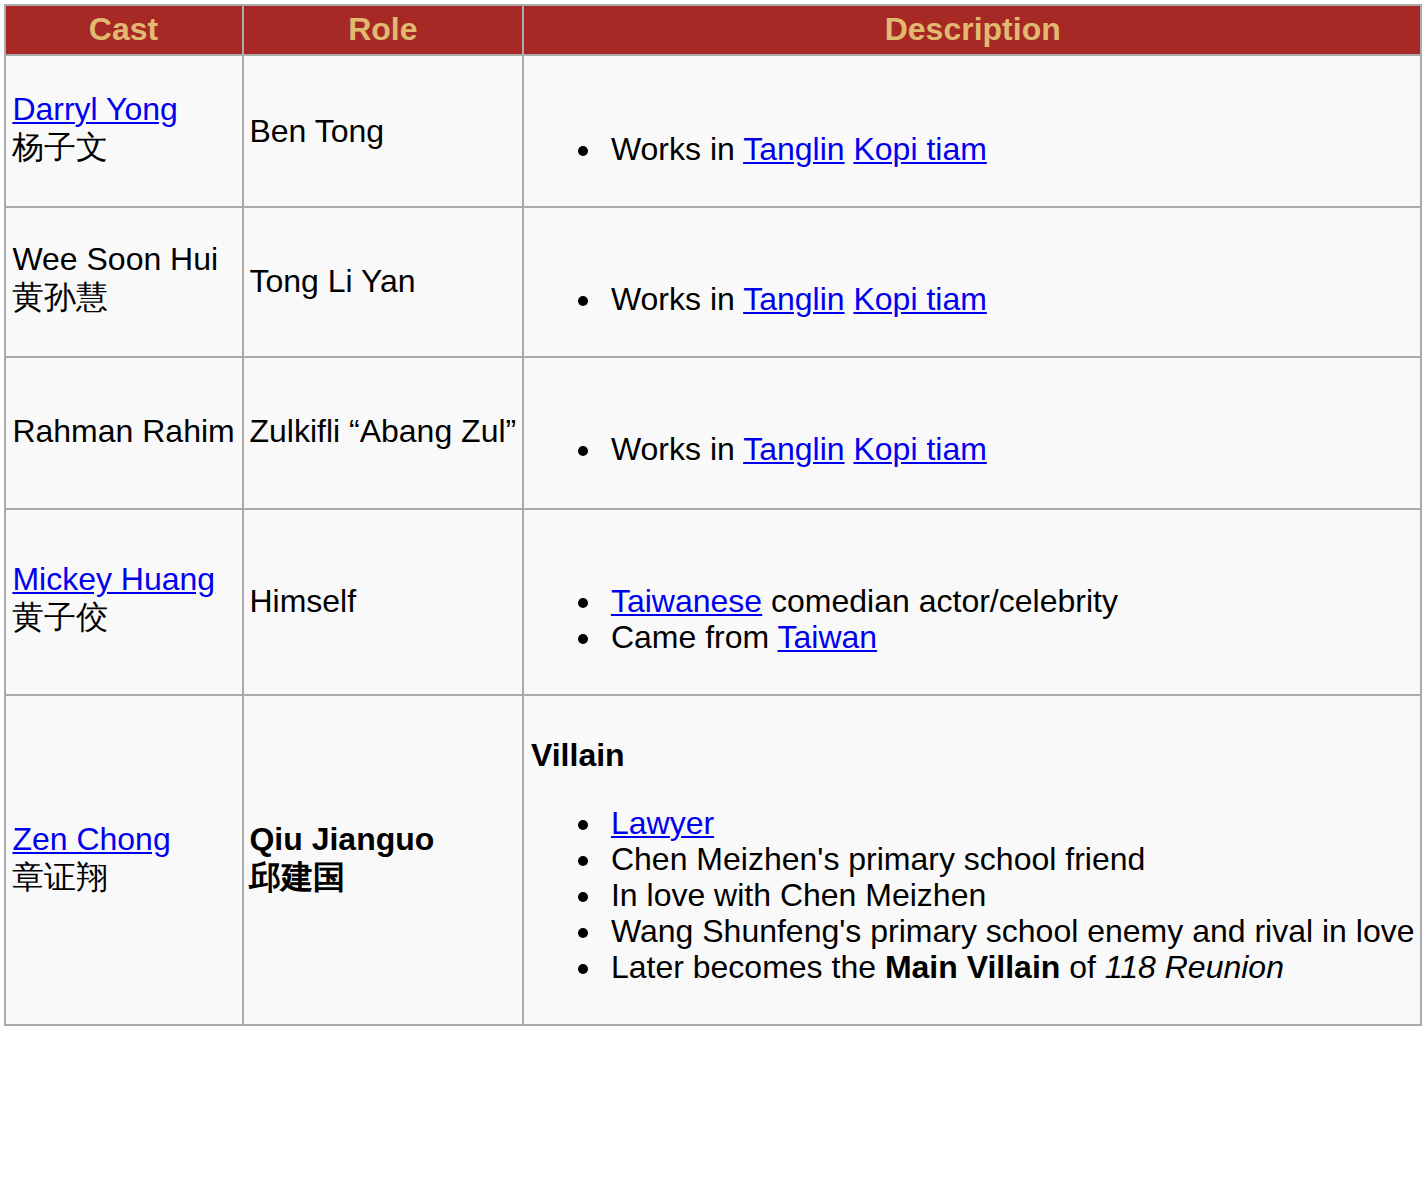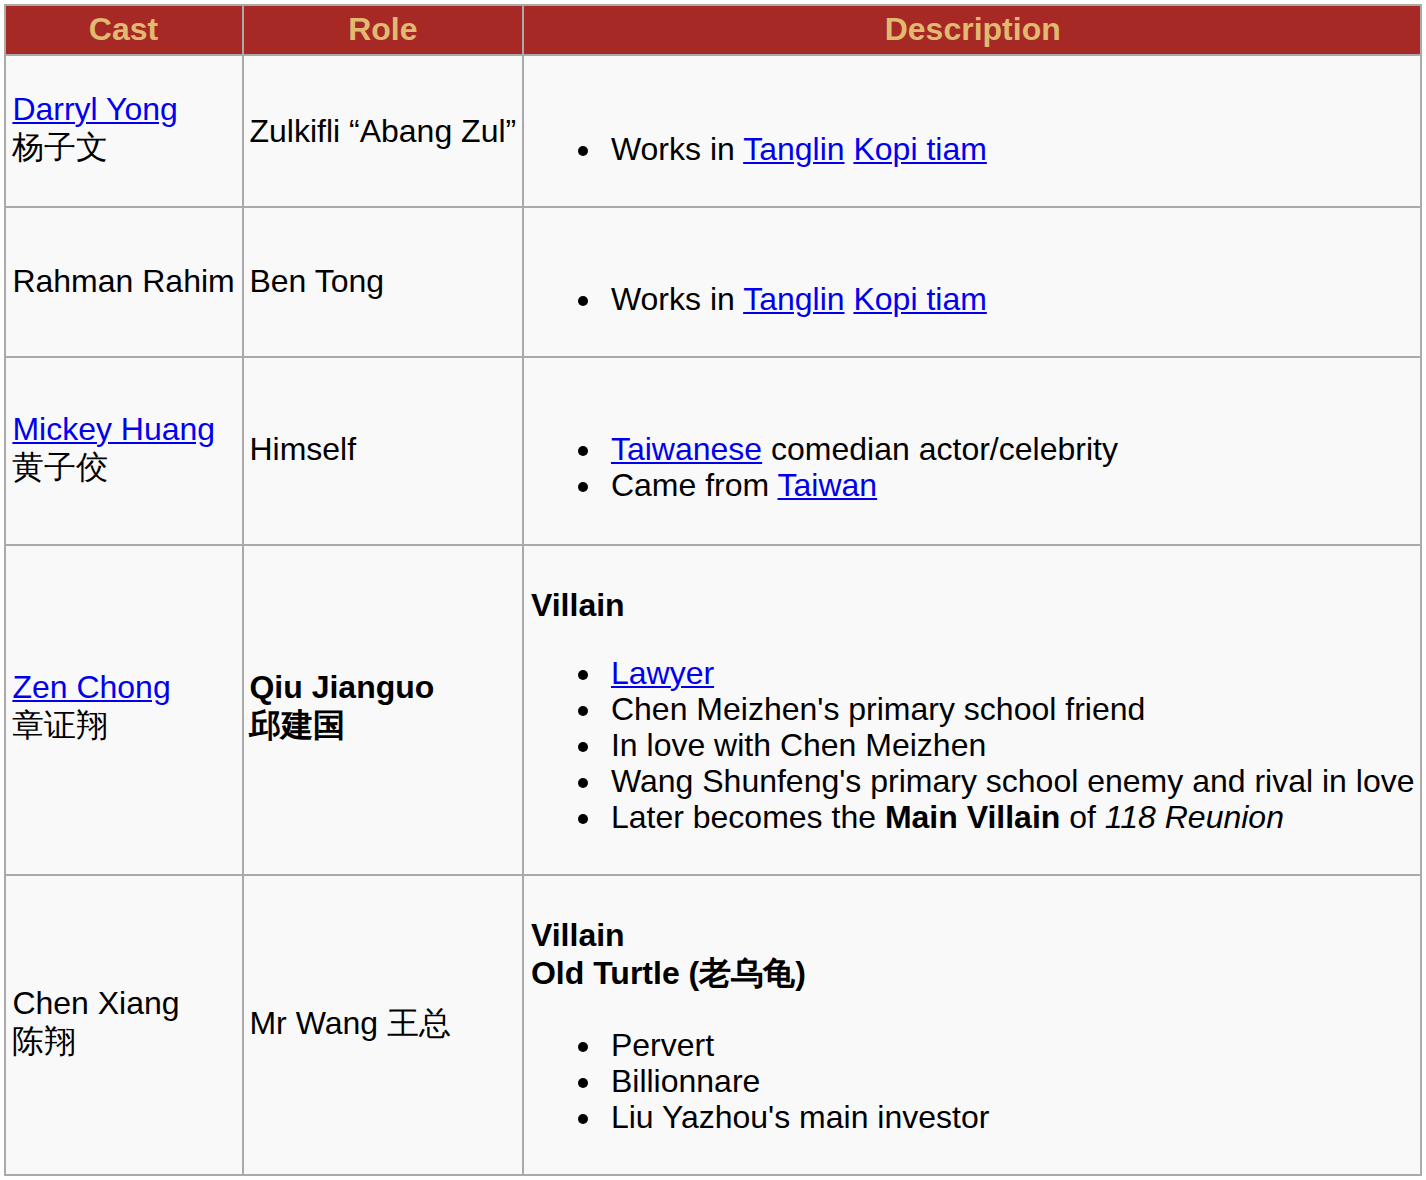(317, 130) Ben Tong -> (383, 130) Zulkifli “Abang Zul”
- row: (115, 279)
(383, 432) Zulkifli “Abang Zul” -> (317, 281) Ben Tong
+ row: (96, 1022)
